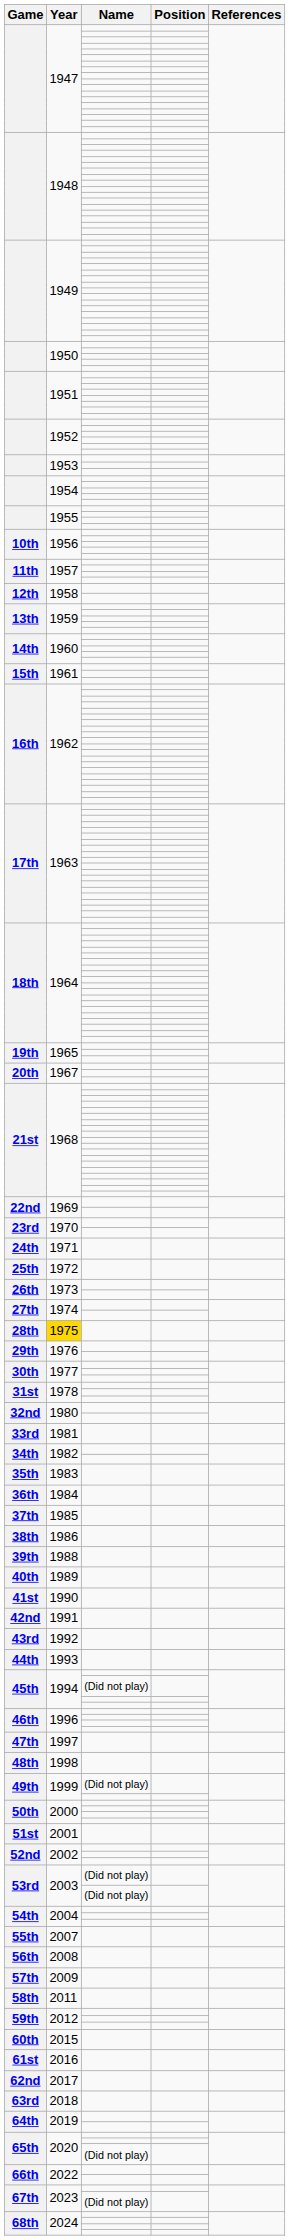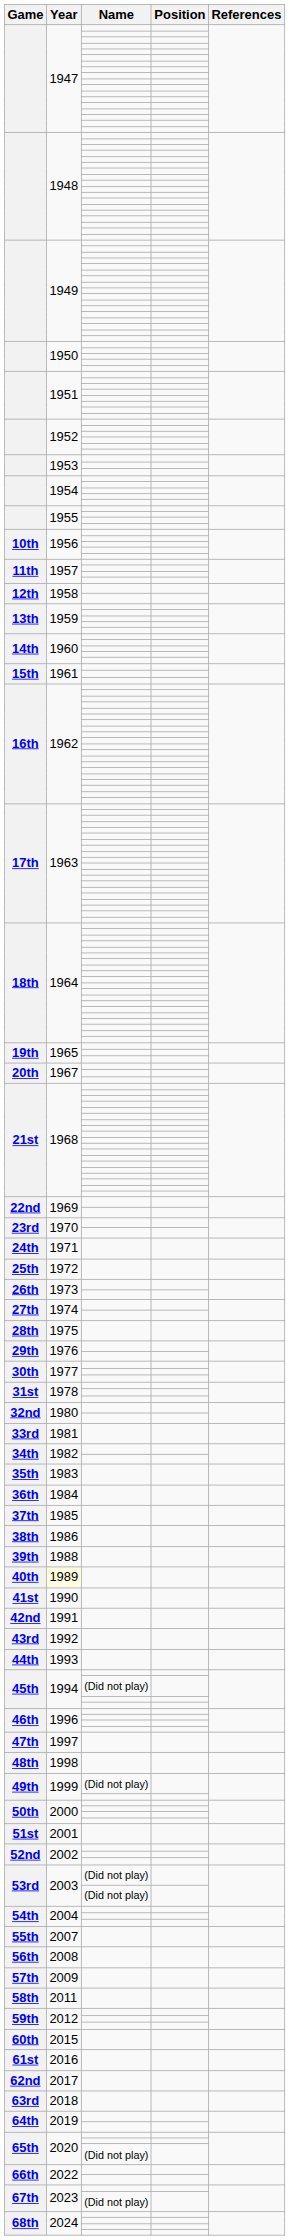(64, 1330) gold background -> (64, 1330) no background
(64, 1577) no background -> (64, 1577) lightyellow background
